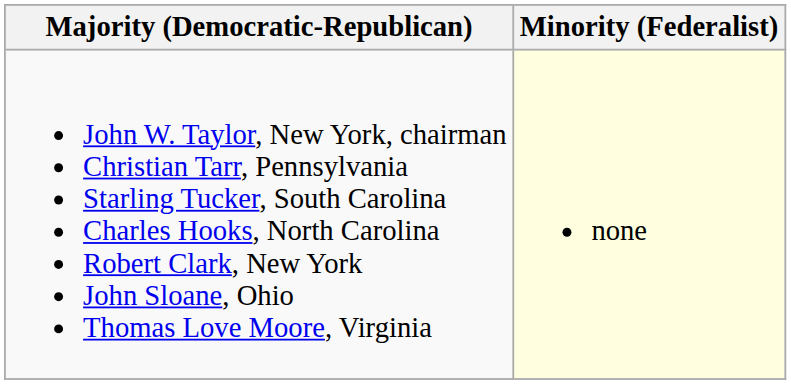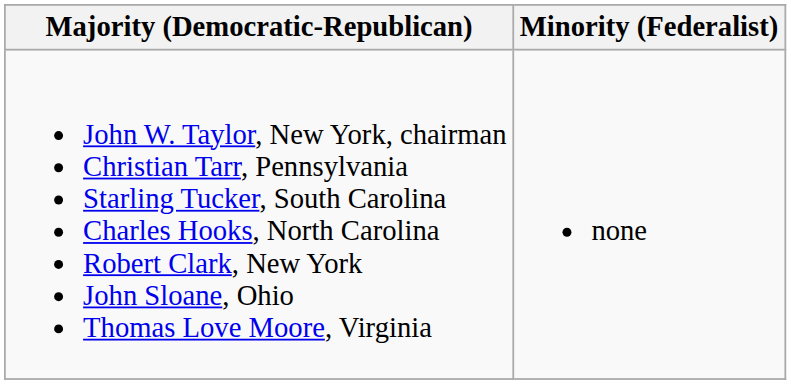(649, 231) lightyellow background -> (649, 231) no background
